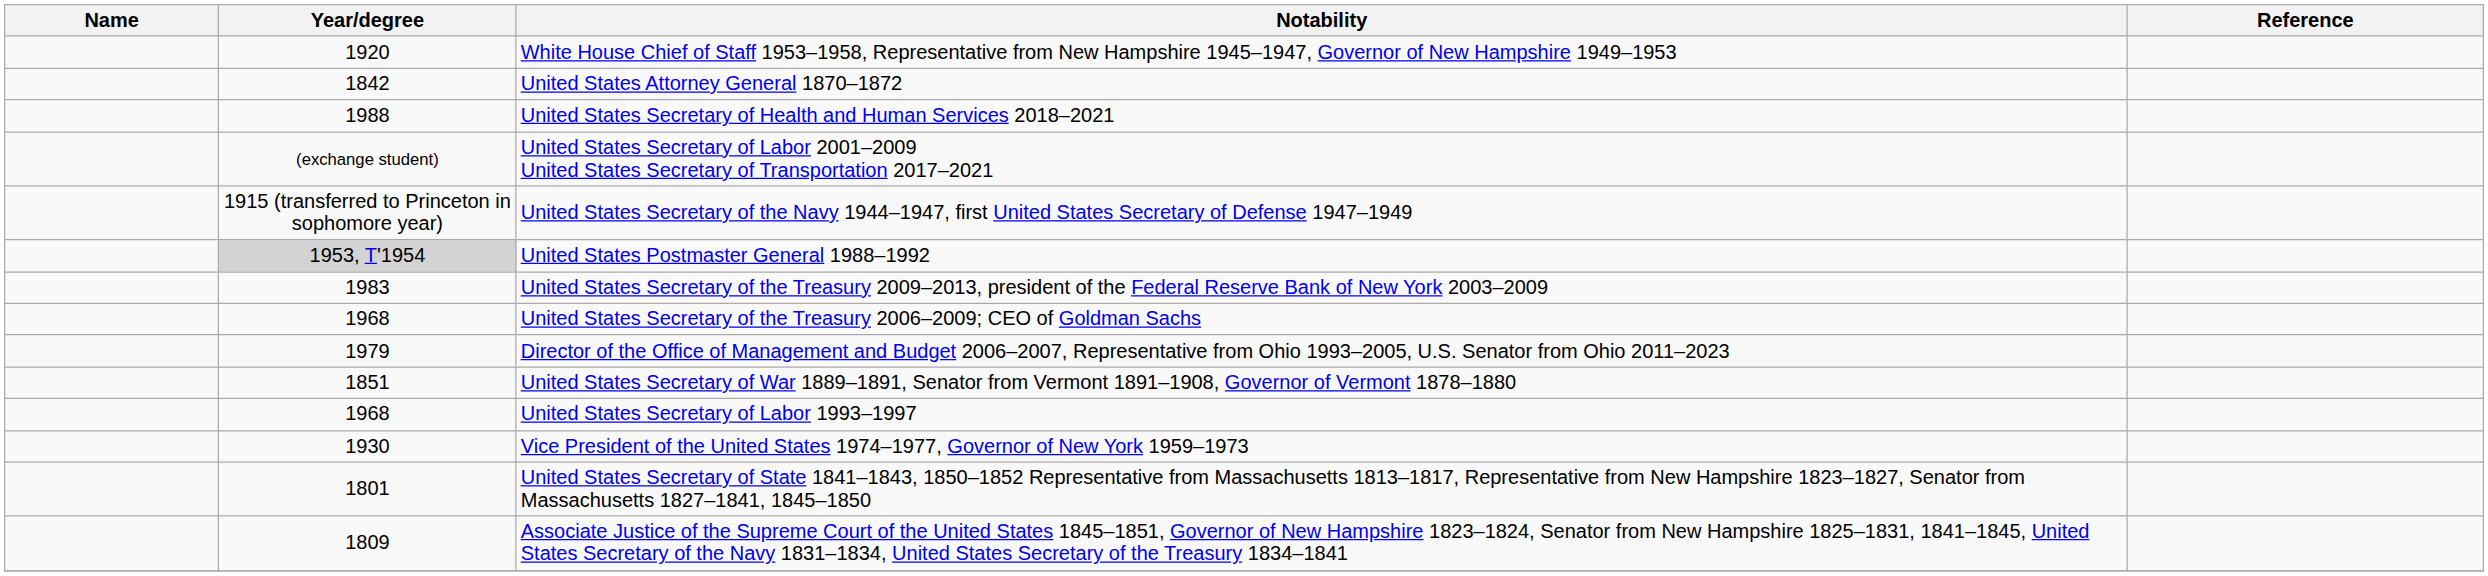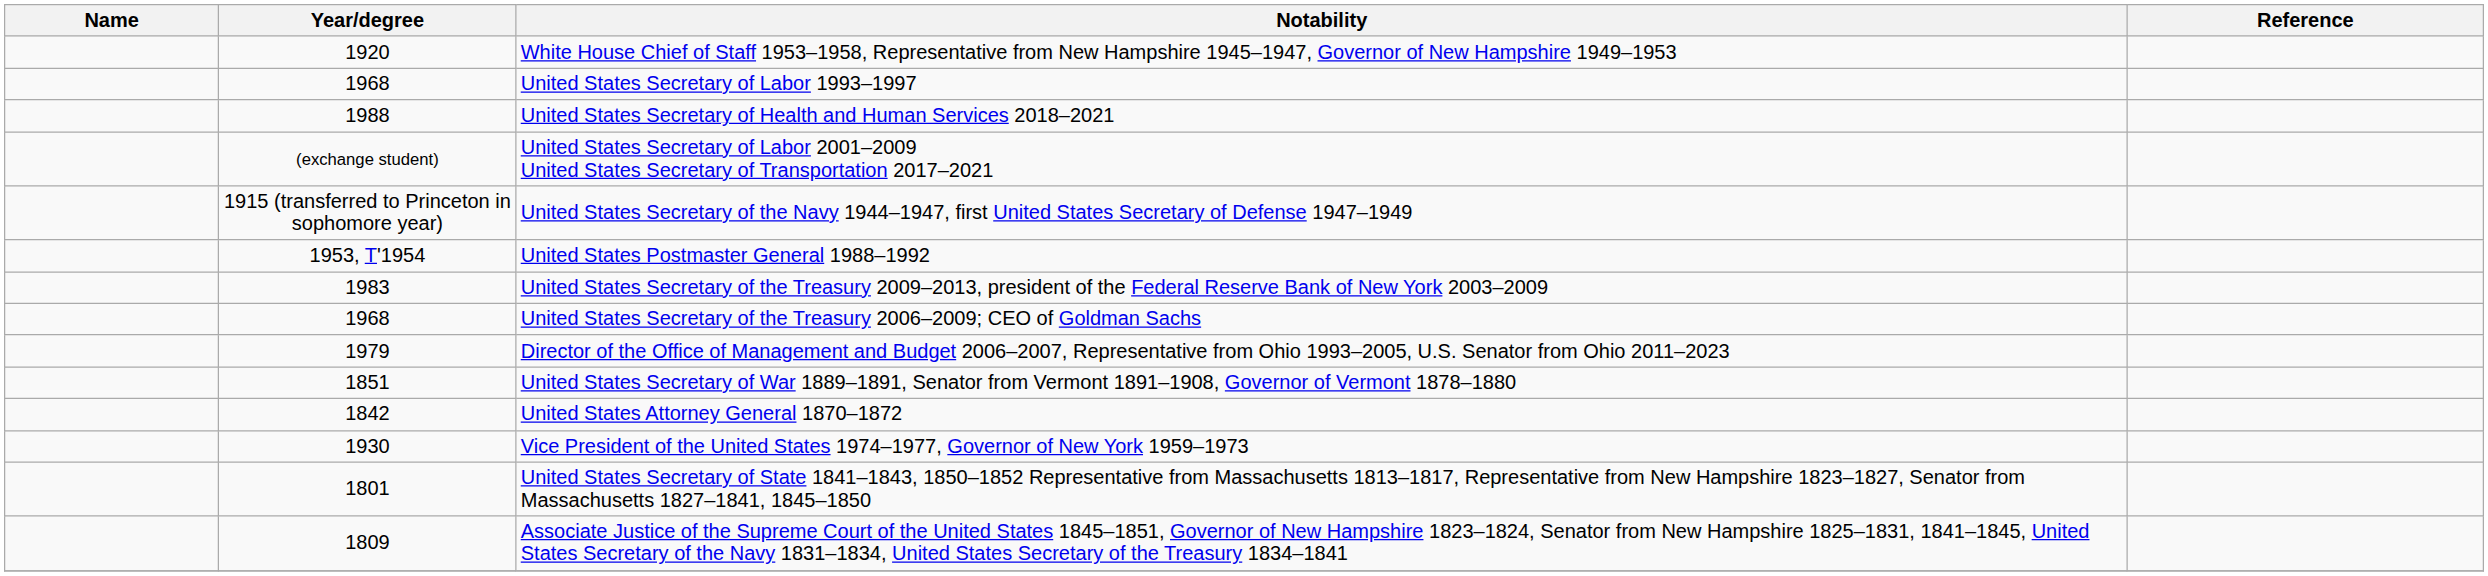rows swapped: (711, 83) <-> (719, 414)
(367, 255) lightgrey background -> (367, 255) no background
